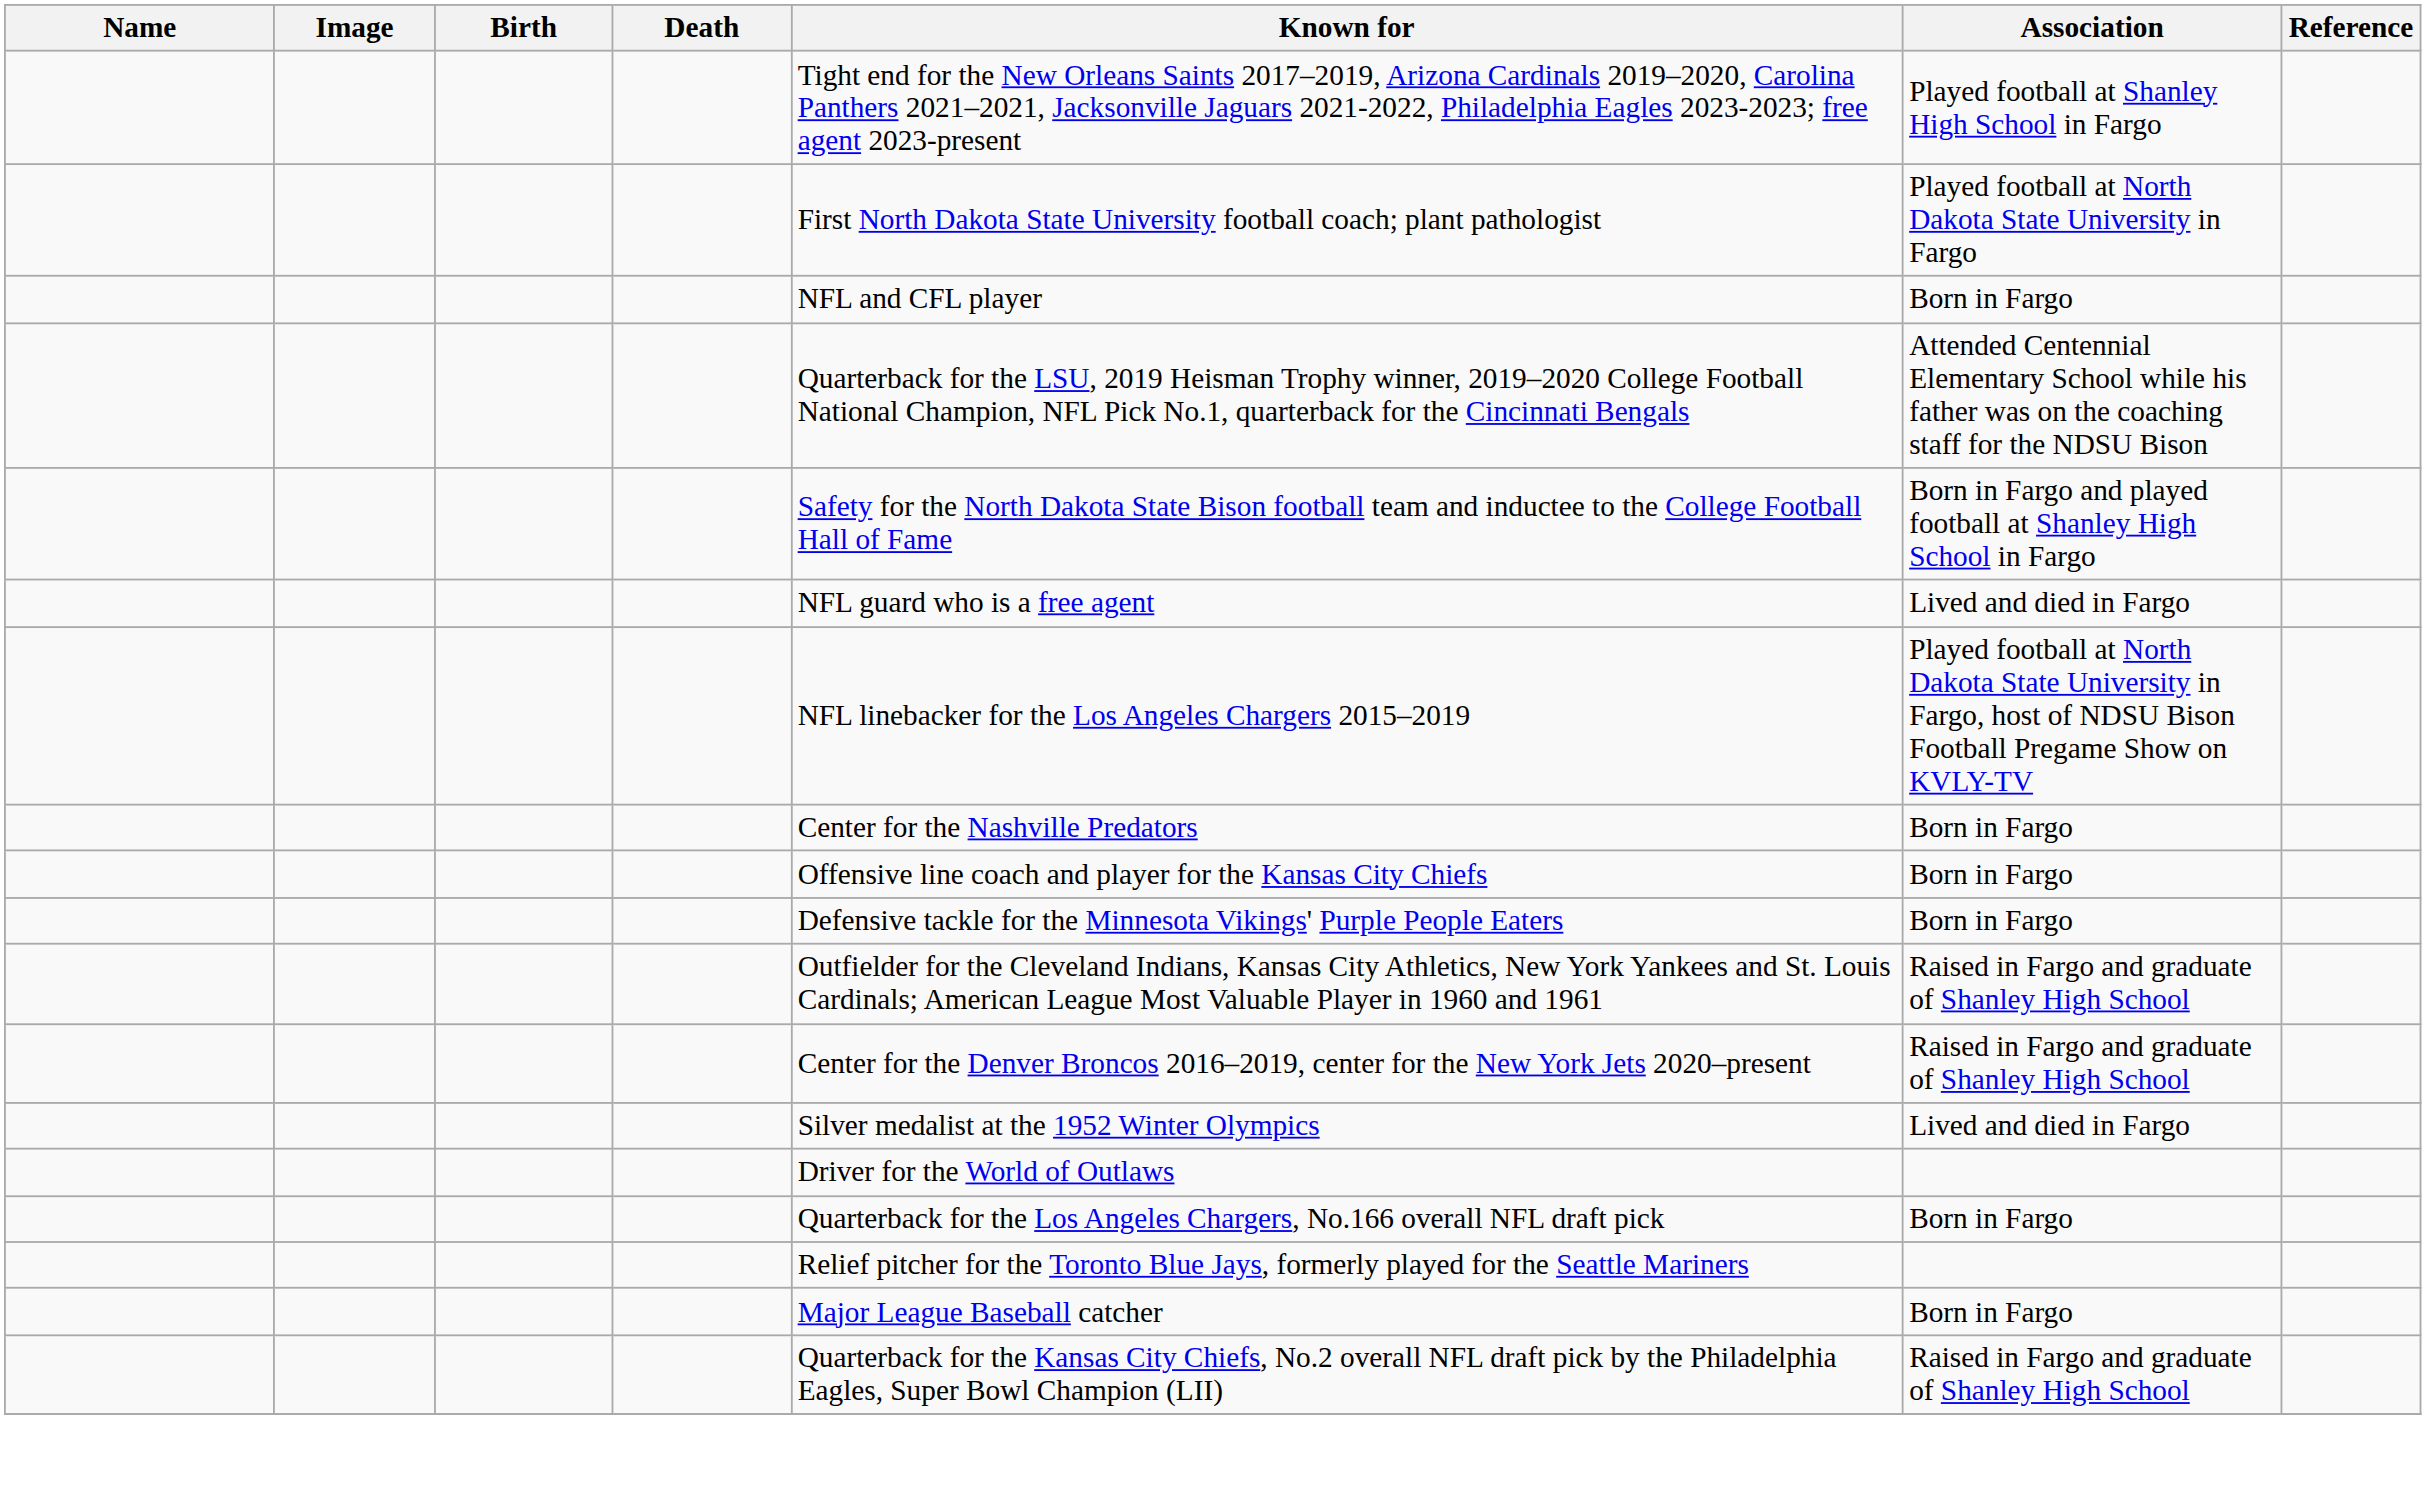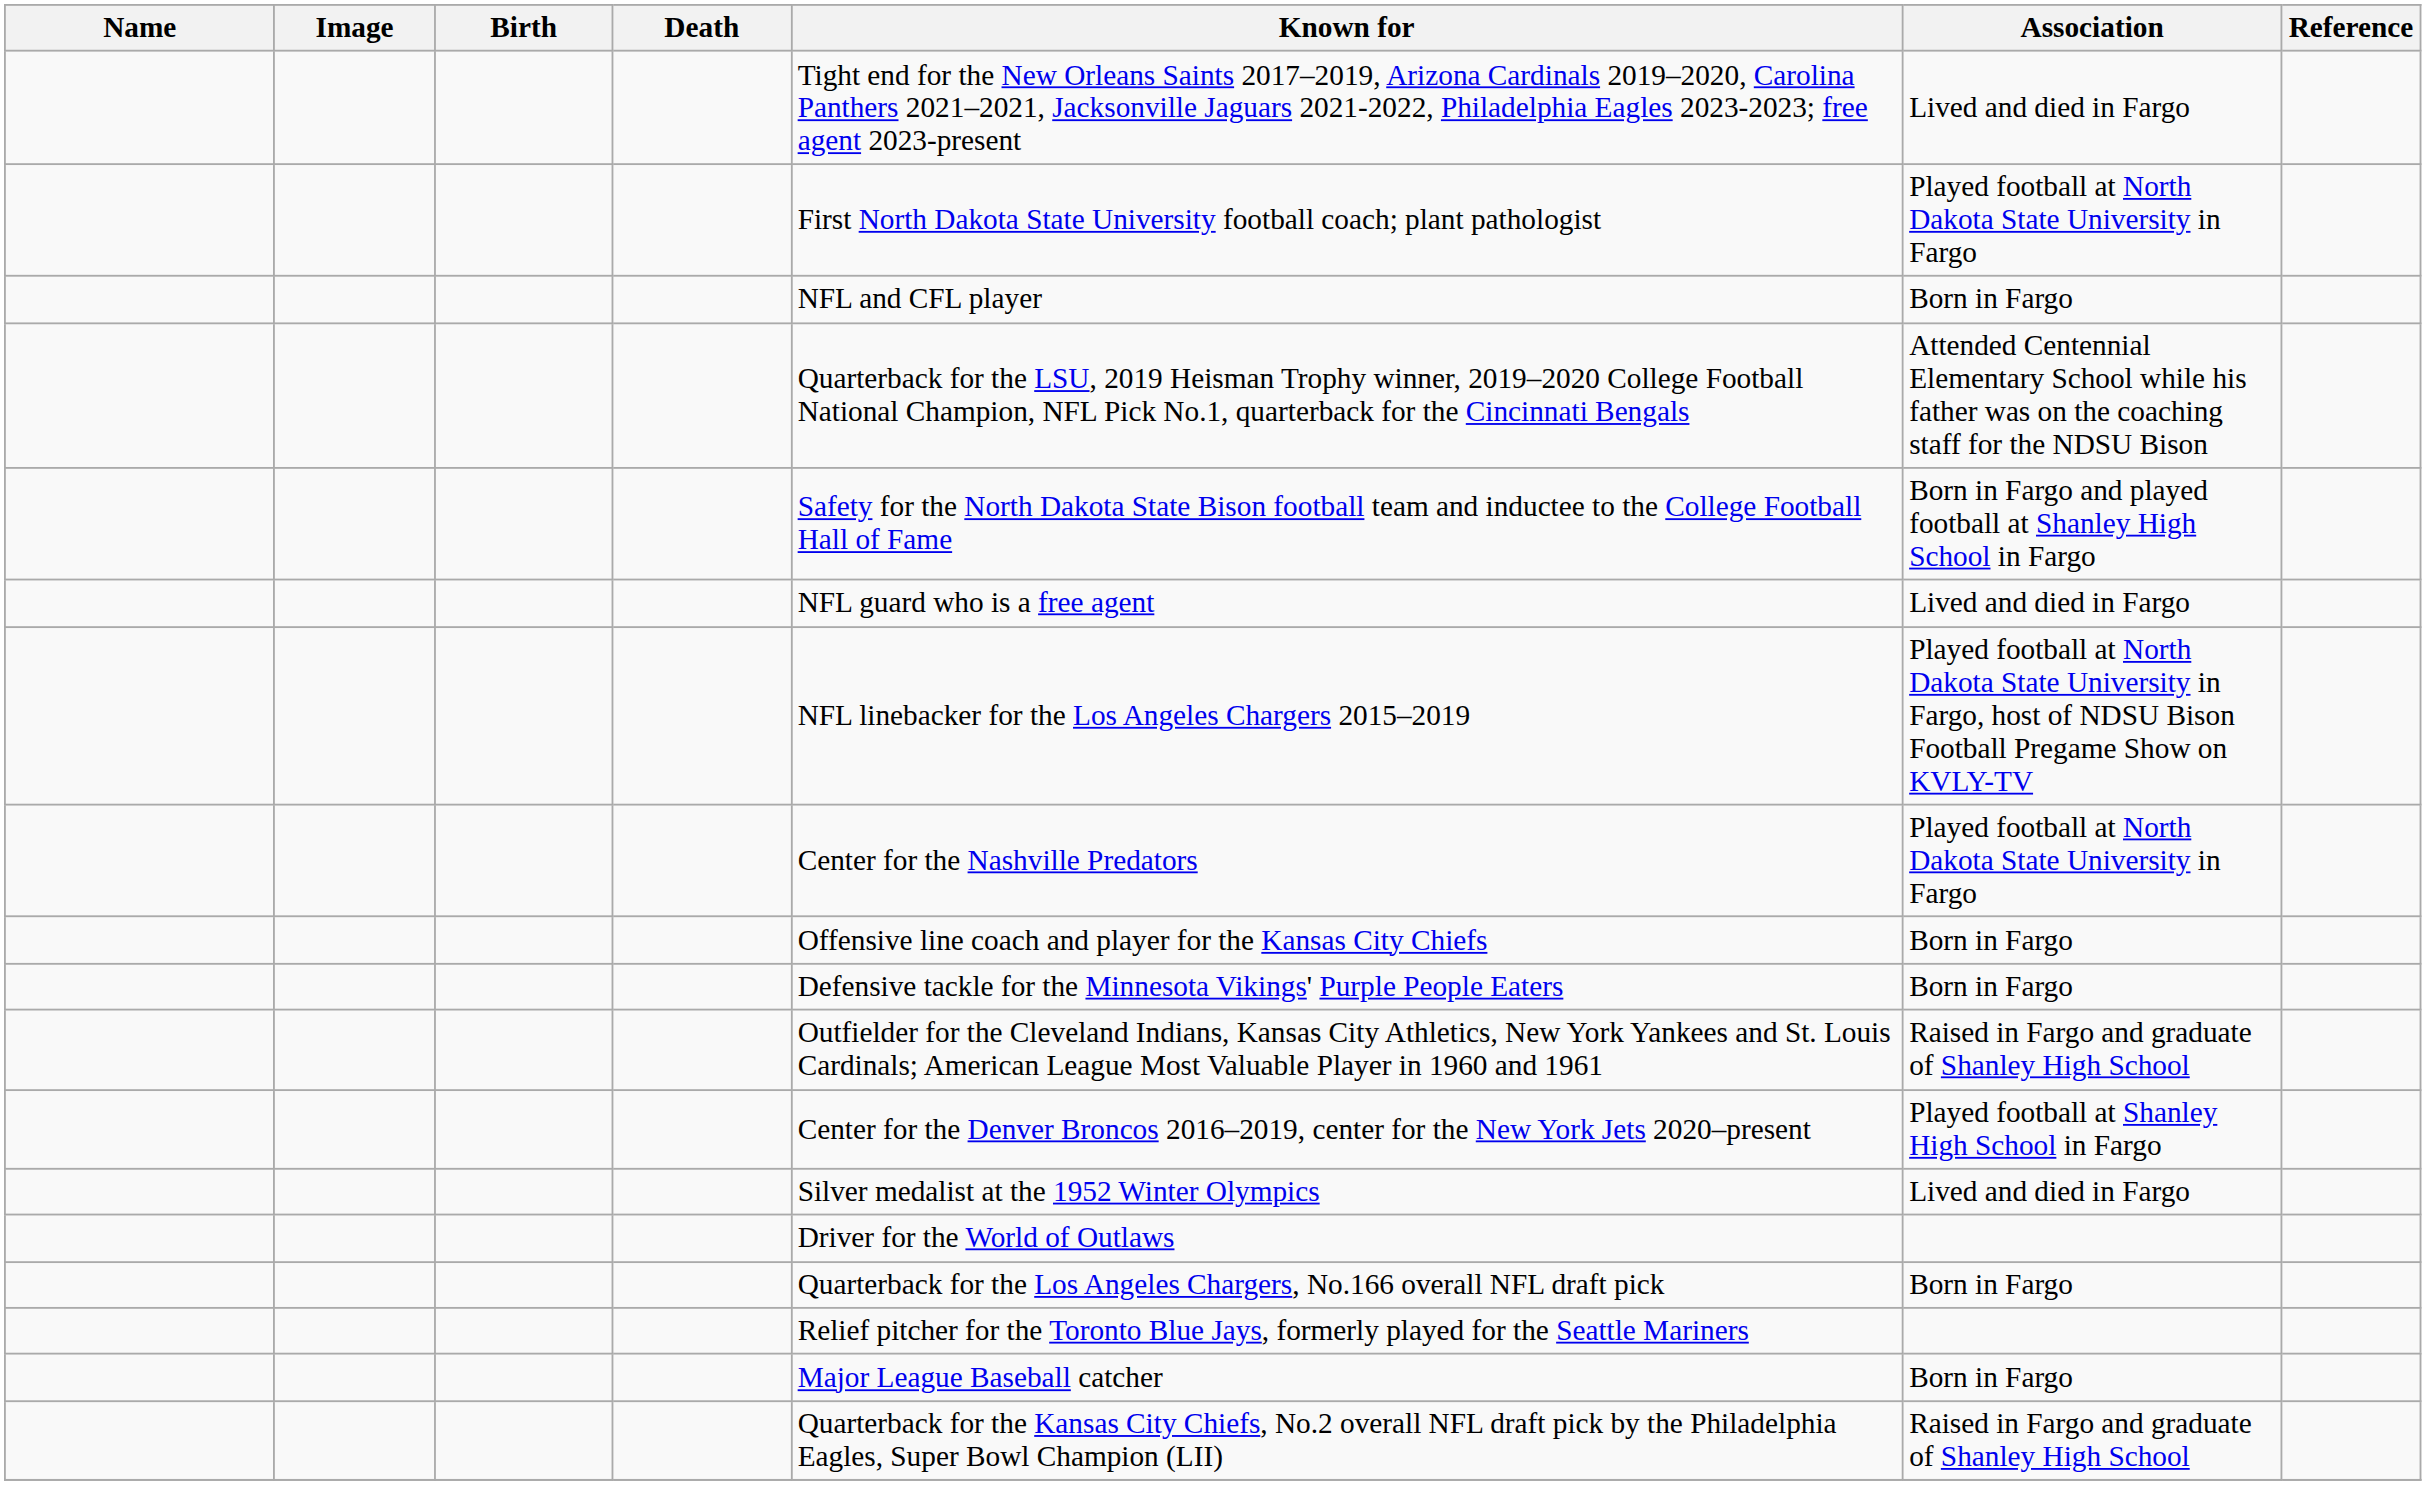(2063, 107) Played football at Shanley High School in Fargo -> (2050, 107) Lived and died in Fargo
(1991, 827) Born in Fargo -> (2065, 860) Played football at North Dakota State University in Fargo
(2080, 1062) Raised in Fargo and graduate of Shanley High School -> (2063, 1128) Played football at Shanley High School in Fargo
